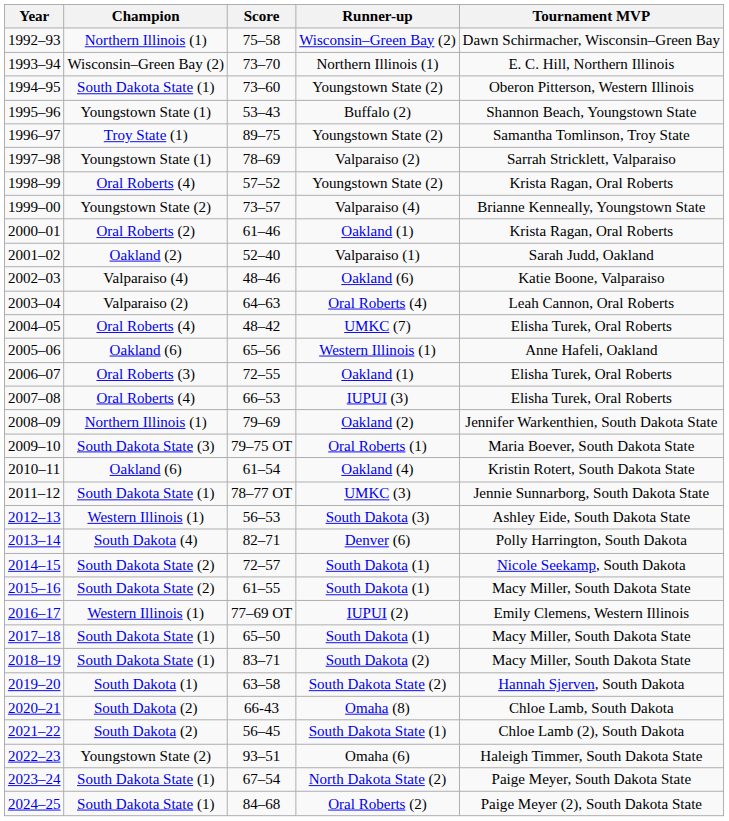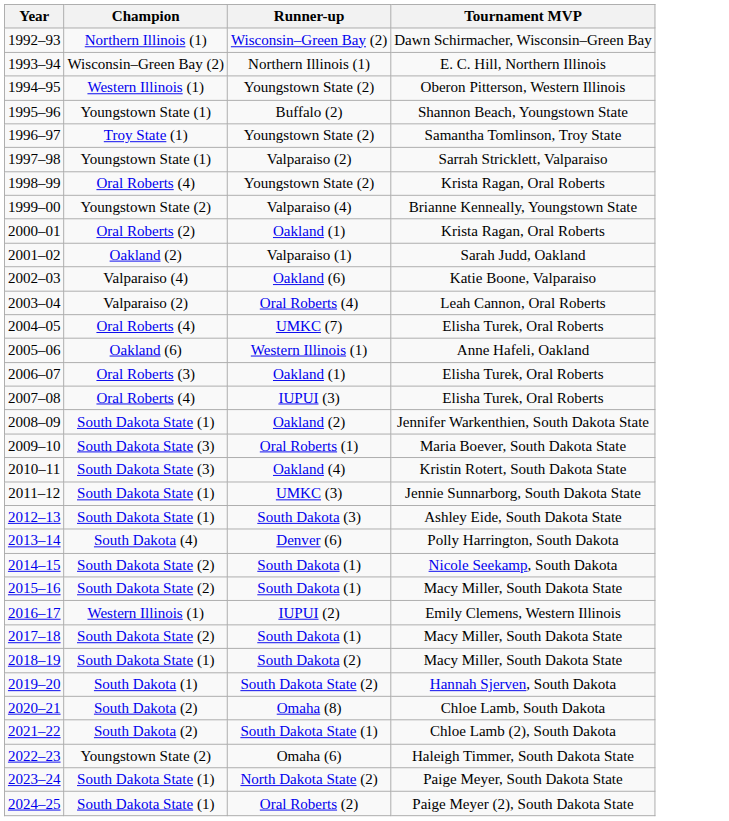- column: (262, 16)
(146, 87) South Dakota State (1) -> (146, 87) Western Illinois (1)
(146, 421) Northern Illinois (1) -> (146, 421) South Dakota State (1)
(146, 469) Oakland (6) -> (146, 469) South Dakota State (3)
(146, 517) Western Illinois (1) -> (146, 517) South Dakota State (1)
(146, 636) South Dakota State (1) -> (146, 636) South Dakota State (2)
